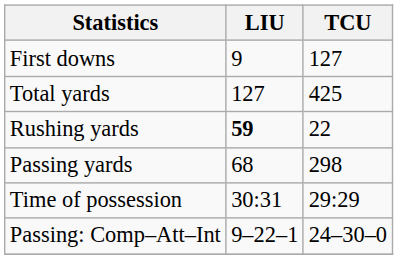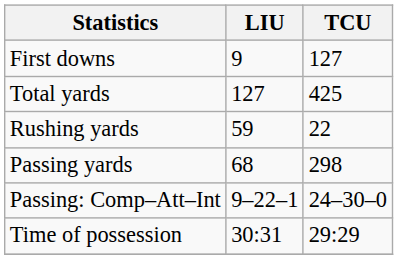(242, 129) bold -> (242, 129) normal
rows swapped: (115, 235) <-> (96, 200)
